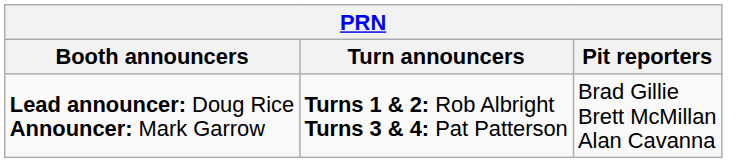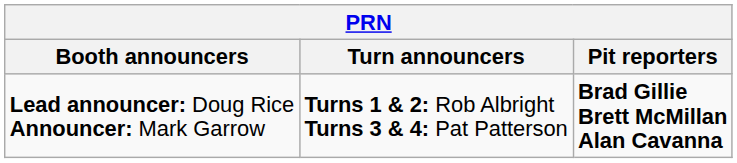(647, 116) normal -> (653, 116) bold
